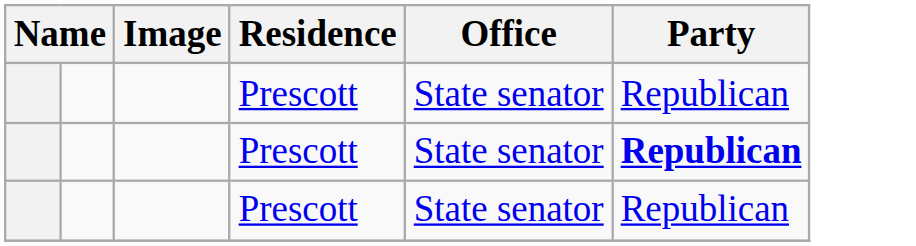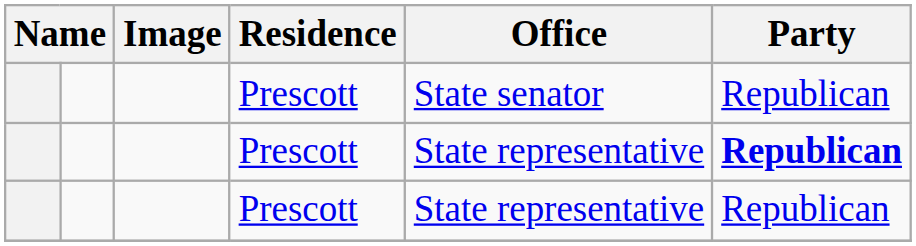(509, 151) State senator -> (559, 151) State representative
(509, 209) State senator -> (559, 209) State representative
